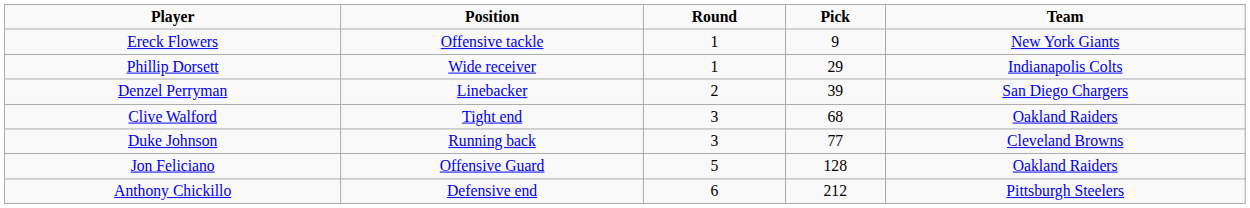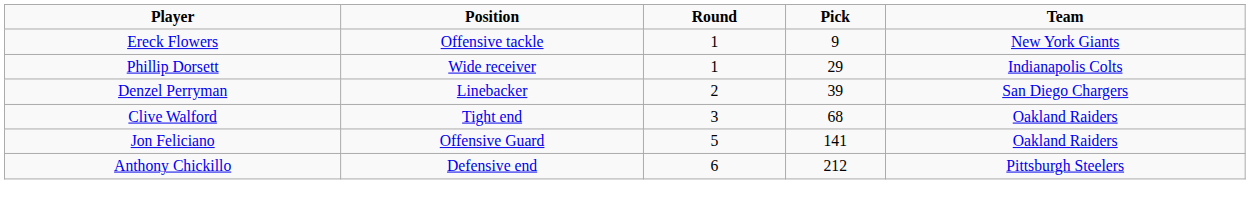- row: (173, 141)
(835, 166) 128 -> (835, 141) 141
